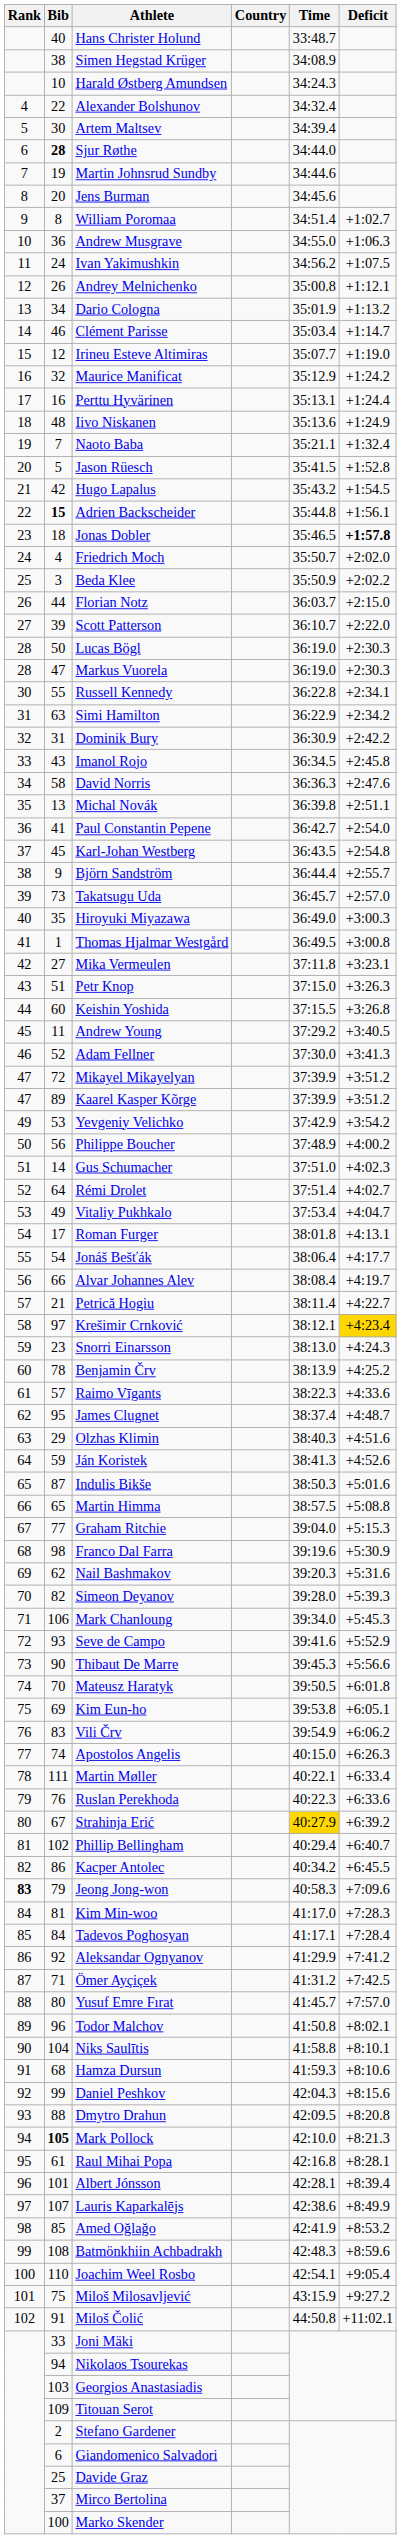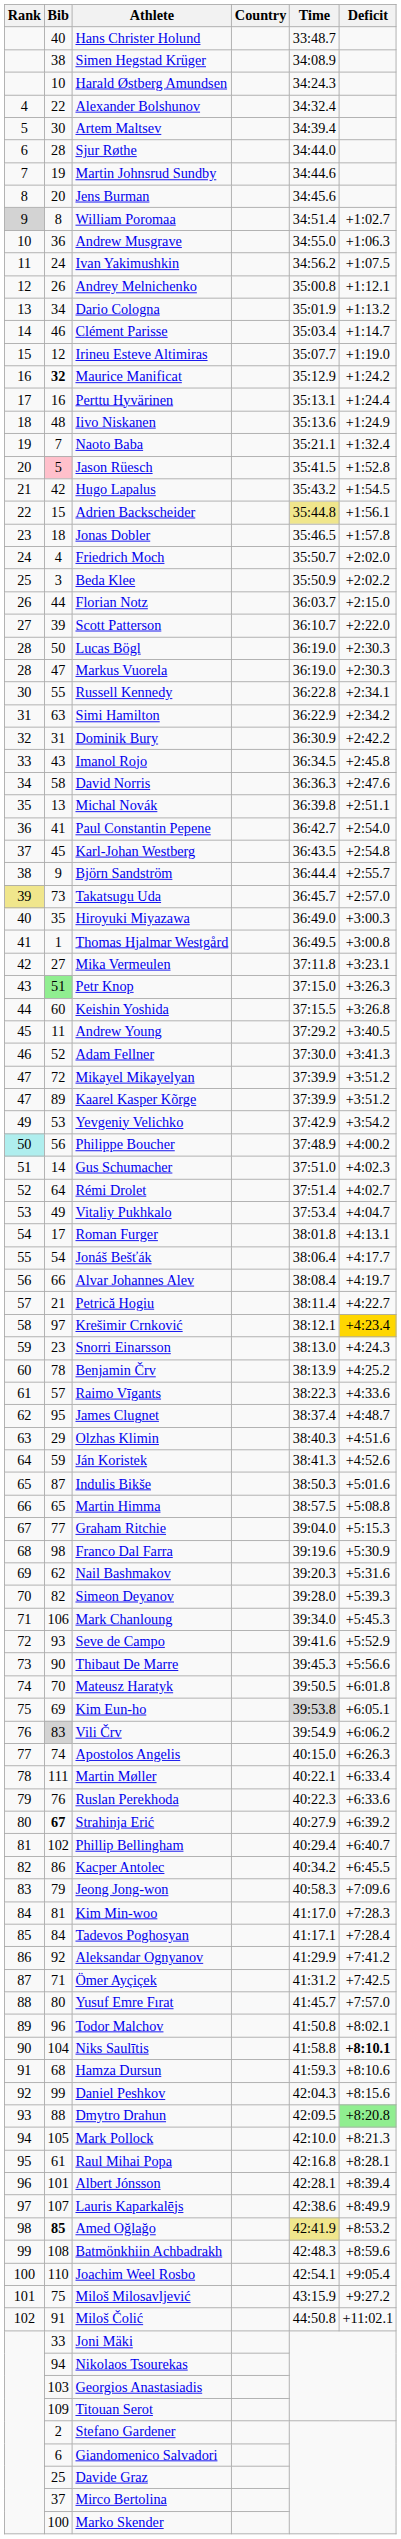(58, 151) bold -> (58, 151) normal
(24, 219) no background -> (24, 219) lightgrey background
(58, 377) normal -> (58, 377) bold
(58, 467) no background -> (58, 467) pink background
(58, 512) bold -> (58, 512) normal
(314, 512) no background -> (314, 512) khaki background
(368, 535) bold -> (368, 535) normal
(24, 896) no background -> (24, 896) khaki background
(58, 986) no background -> (58, 986) lightgreen background
(24, 1144) no background -> (24, 1144) paleturquoise background
(314, 1709) no background -> (314, 1709) lightgrey background
(58, 1732) no background -> (58, 1732) lightgrey background
(58, 1822) normal -> (58, 1822) bold
(314, 1822) gold background -> (314, 1822) no background
(24, 1890) bold -> (24, 1890) normal
(368, 2048) normal -> (368, 2048) bold
(368, 2116) no background -> (368, 2116) lightgreen background
(58, 2138) bold -> (58, 2138) normal
(58, 2228) normal -> (58, 2228) bold
(314, 2228) no background -> (314, 2228) khaki background
